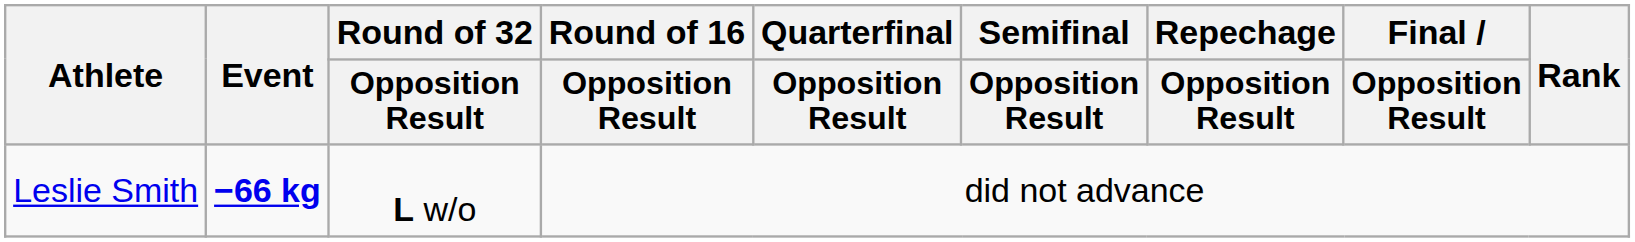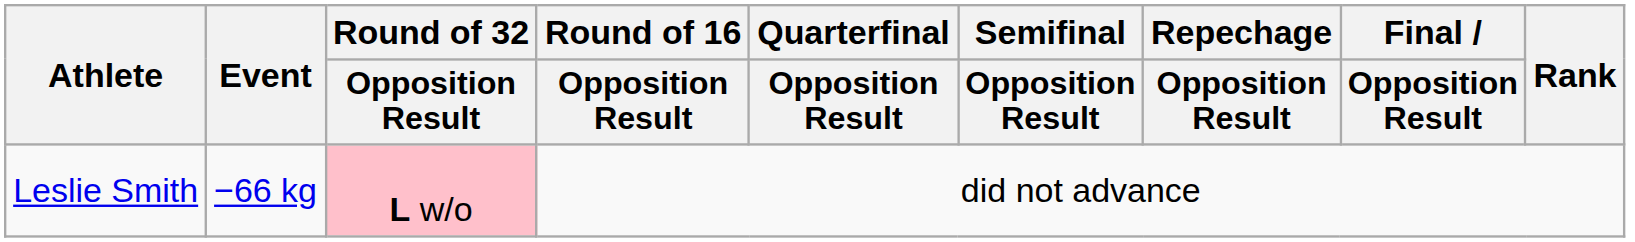(267, 191) bold -> (266, 191) normal
(435, 210) no background -> (431, 210) pink background
